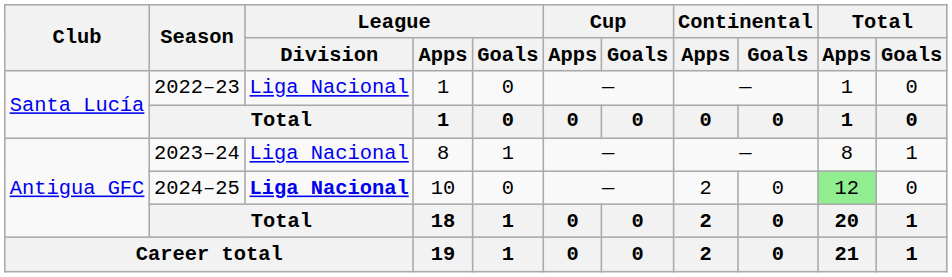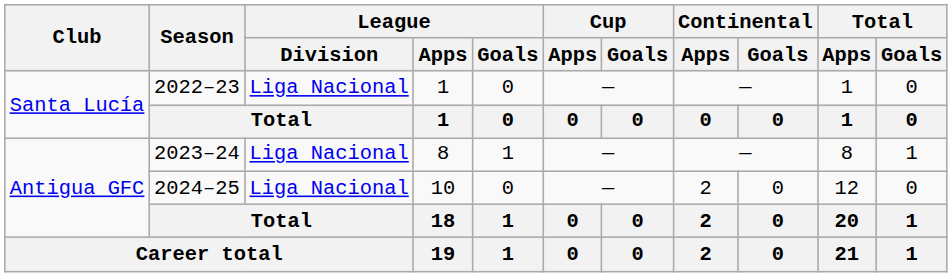(329, 188) bold -> (329, 188) normal
(847, 188) lightgreen background -> (847, 188) no background
